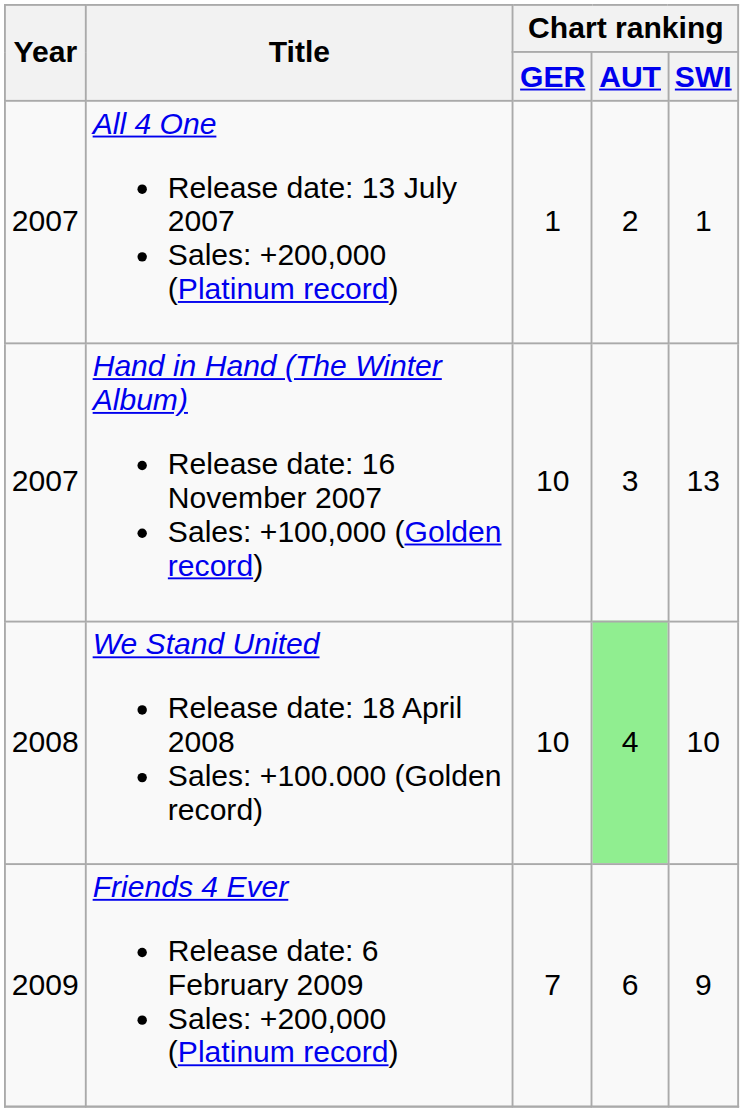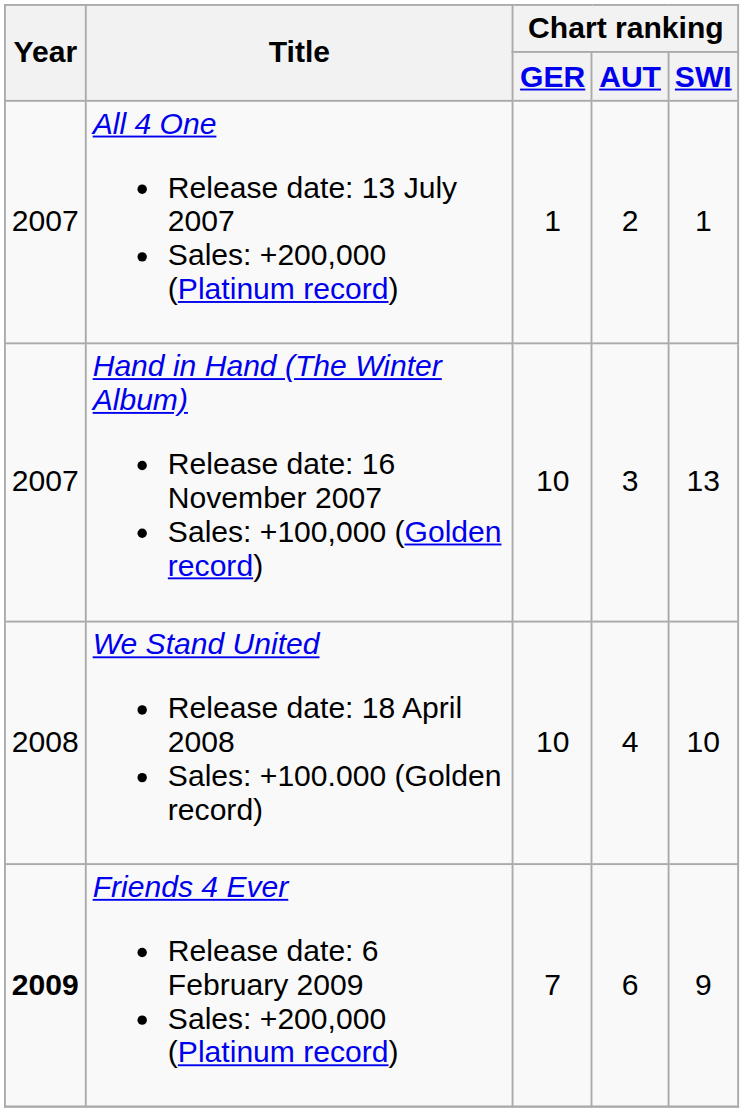(630, 741) lightgreen background -> (630, 741) no background
(45, 985) normal -> (45, 985) bold
